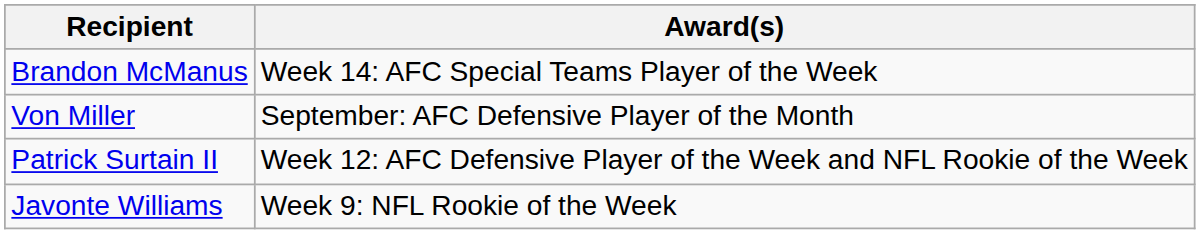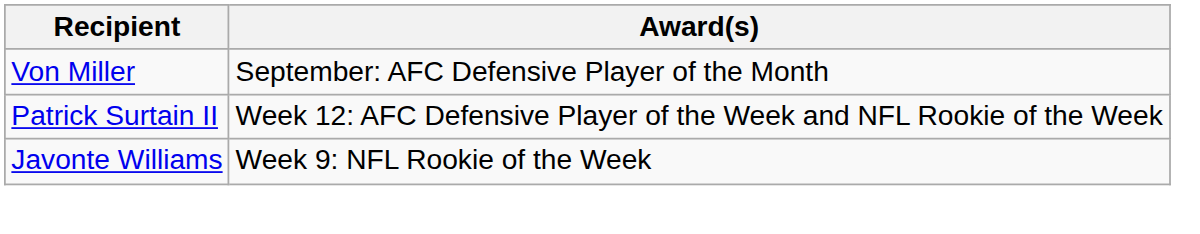- row: (130, 71)
